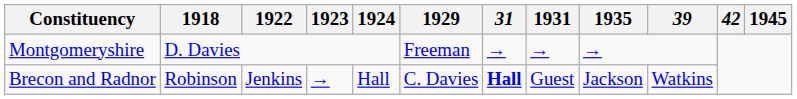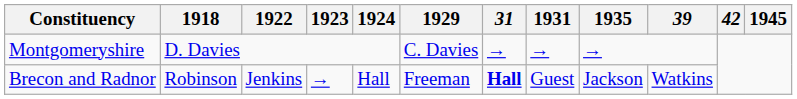(437, 49) Freeman -> (441, 49) C. Davies
(441, 79) C. Davies -> (437, 79) Freeman
